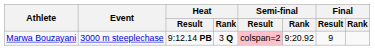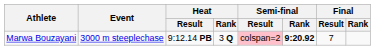(299, 39) normal -> (299, 39) bold
(331, 39) 9 -> (331, 39) 7
